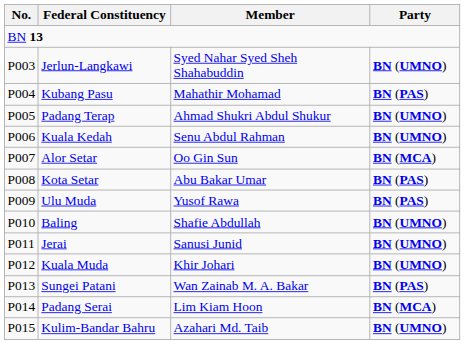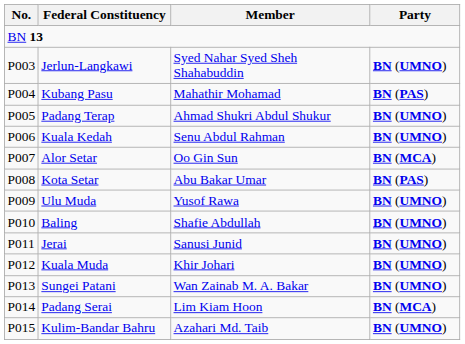(401, 200) BN (PAS) -> (410, 200) BN (UMNO)
(401, 286) BN (PAS) -> (410, 286) BN (UMNO)
